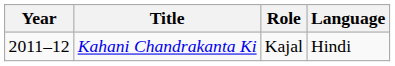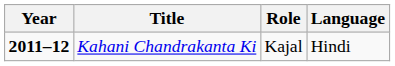(39, 46) normal -> (39, 46) bold
